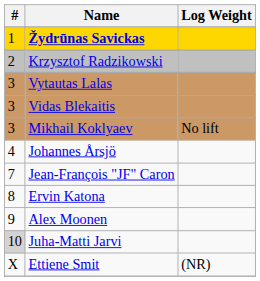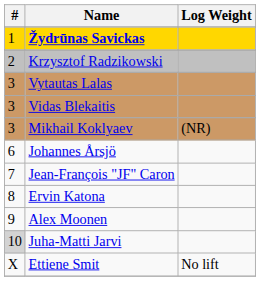(200, 128) No lift -> (196, 128) (NR)
(11, 151) 4 -> (11, 151) 6
(196, 264) (NR) -> (200, 264) No lift
